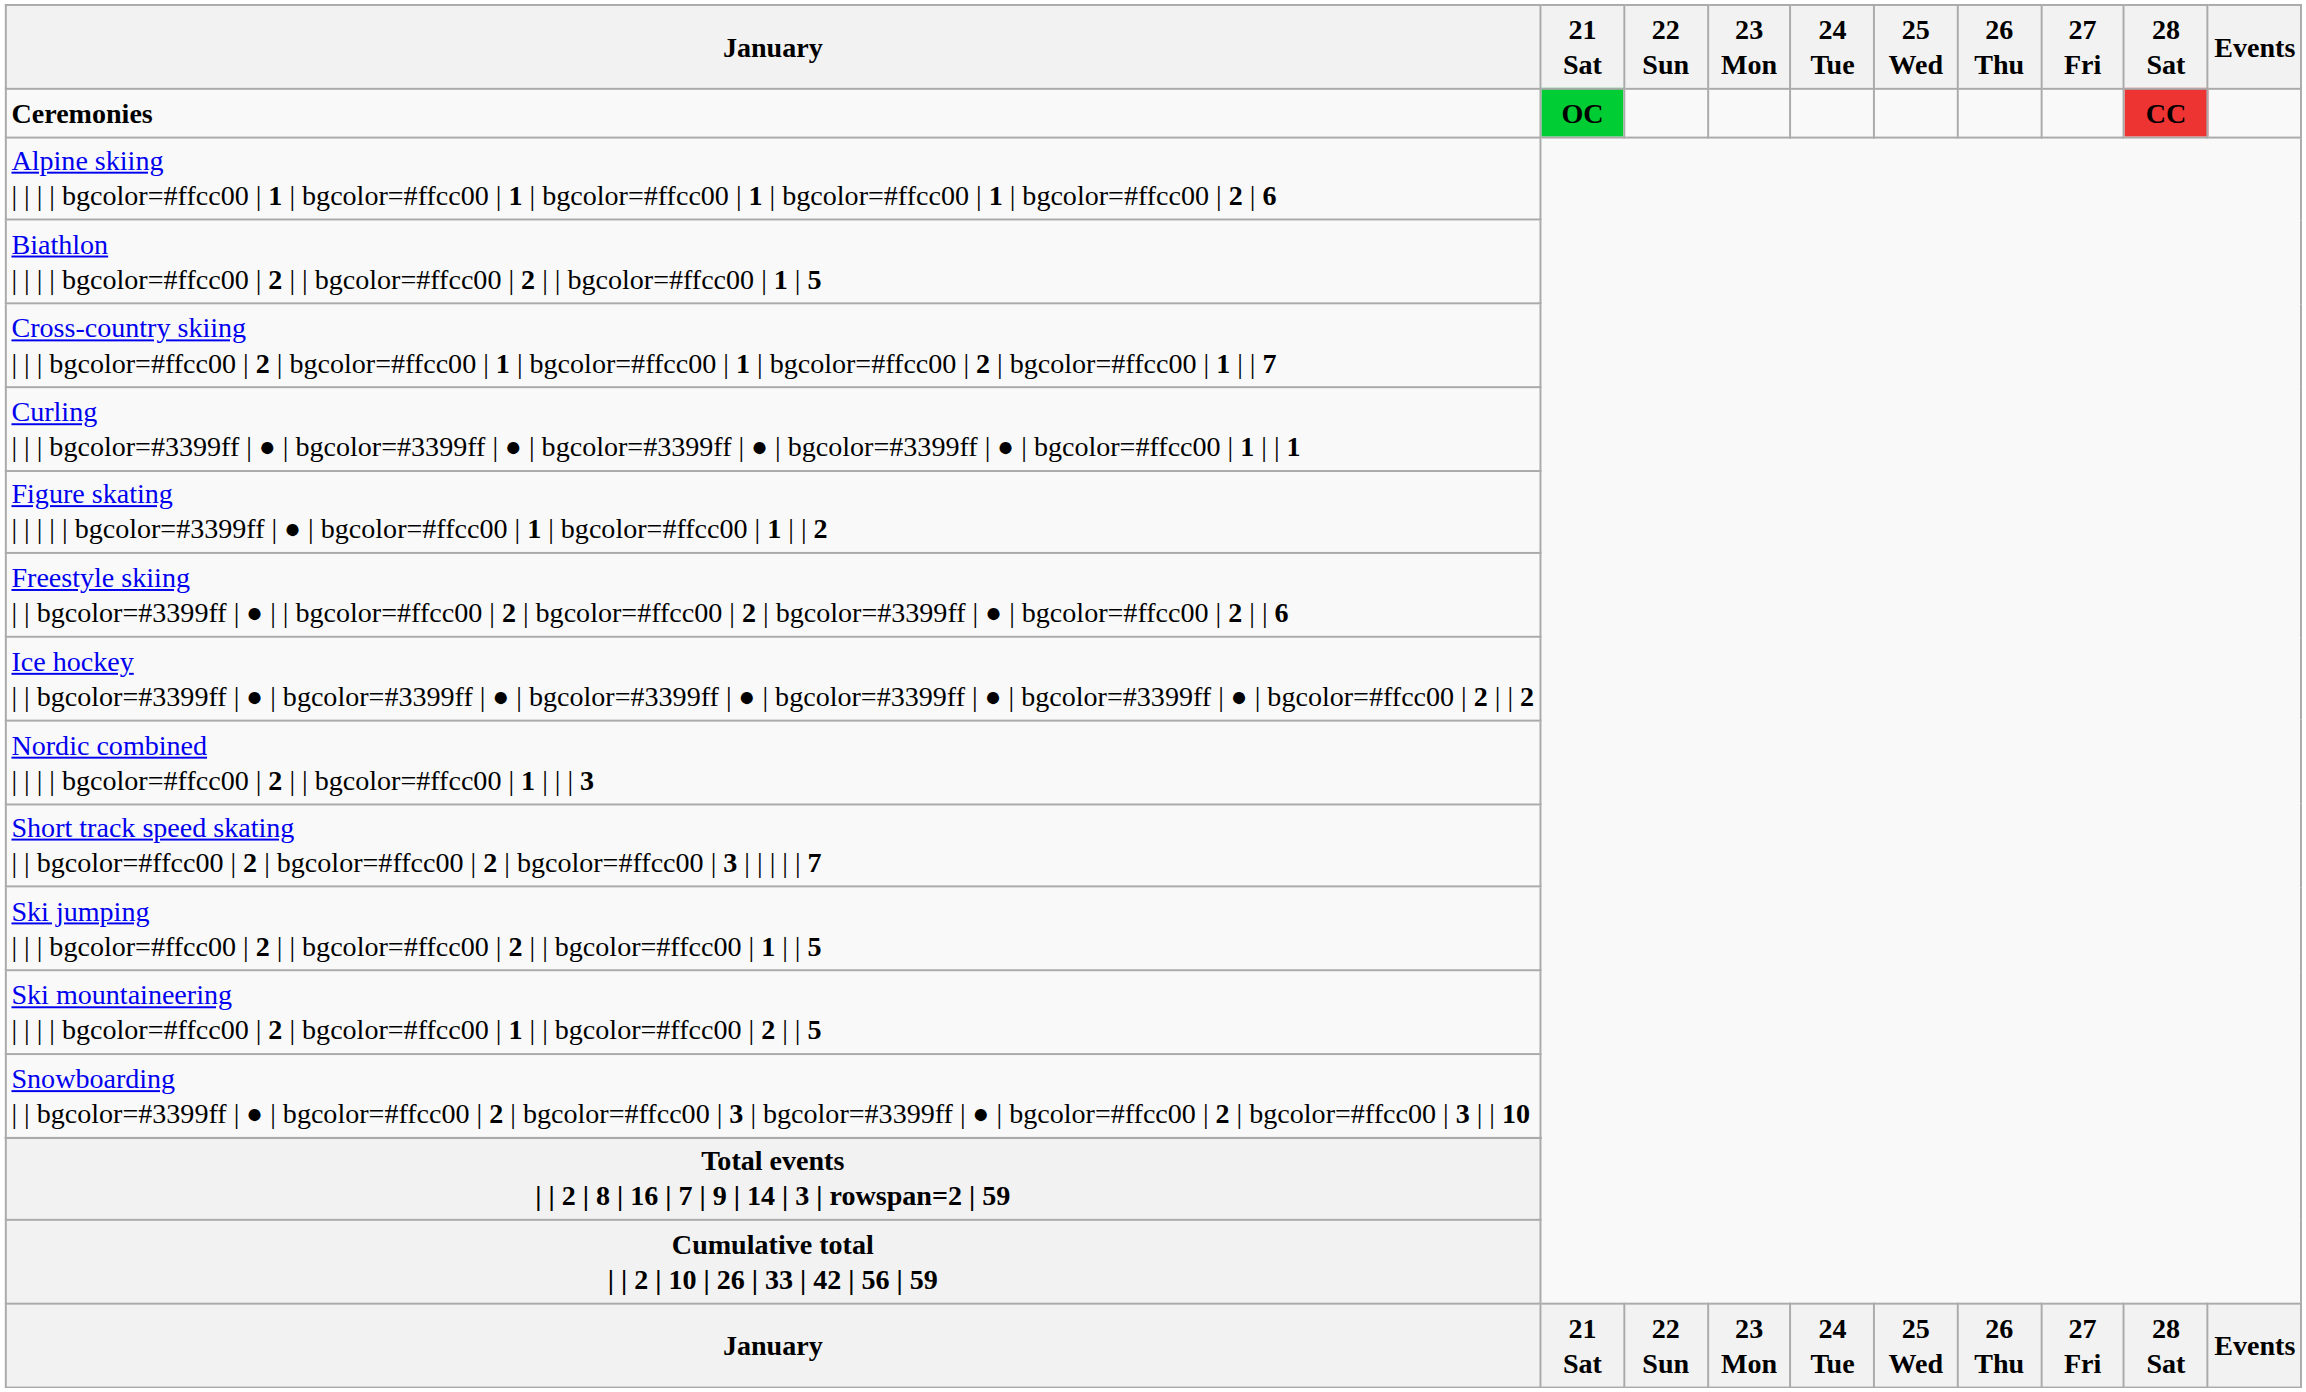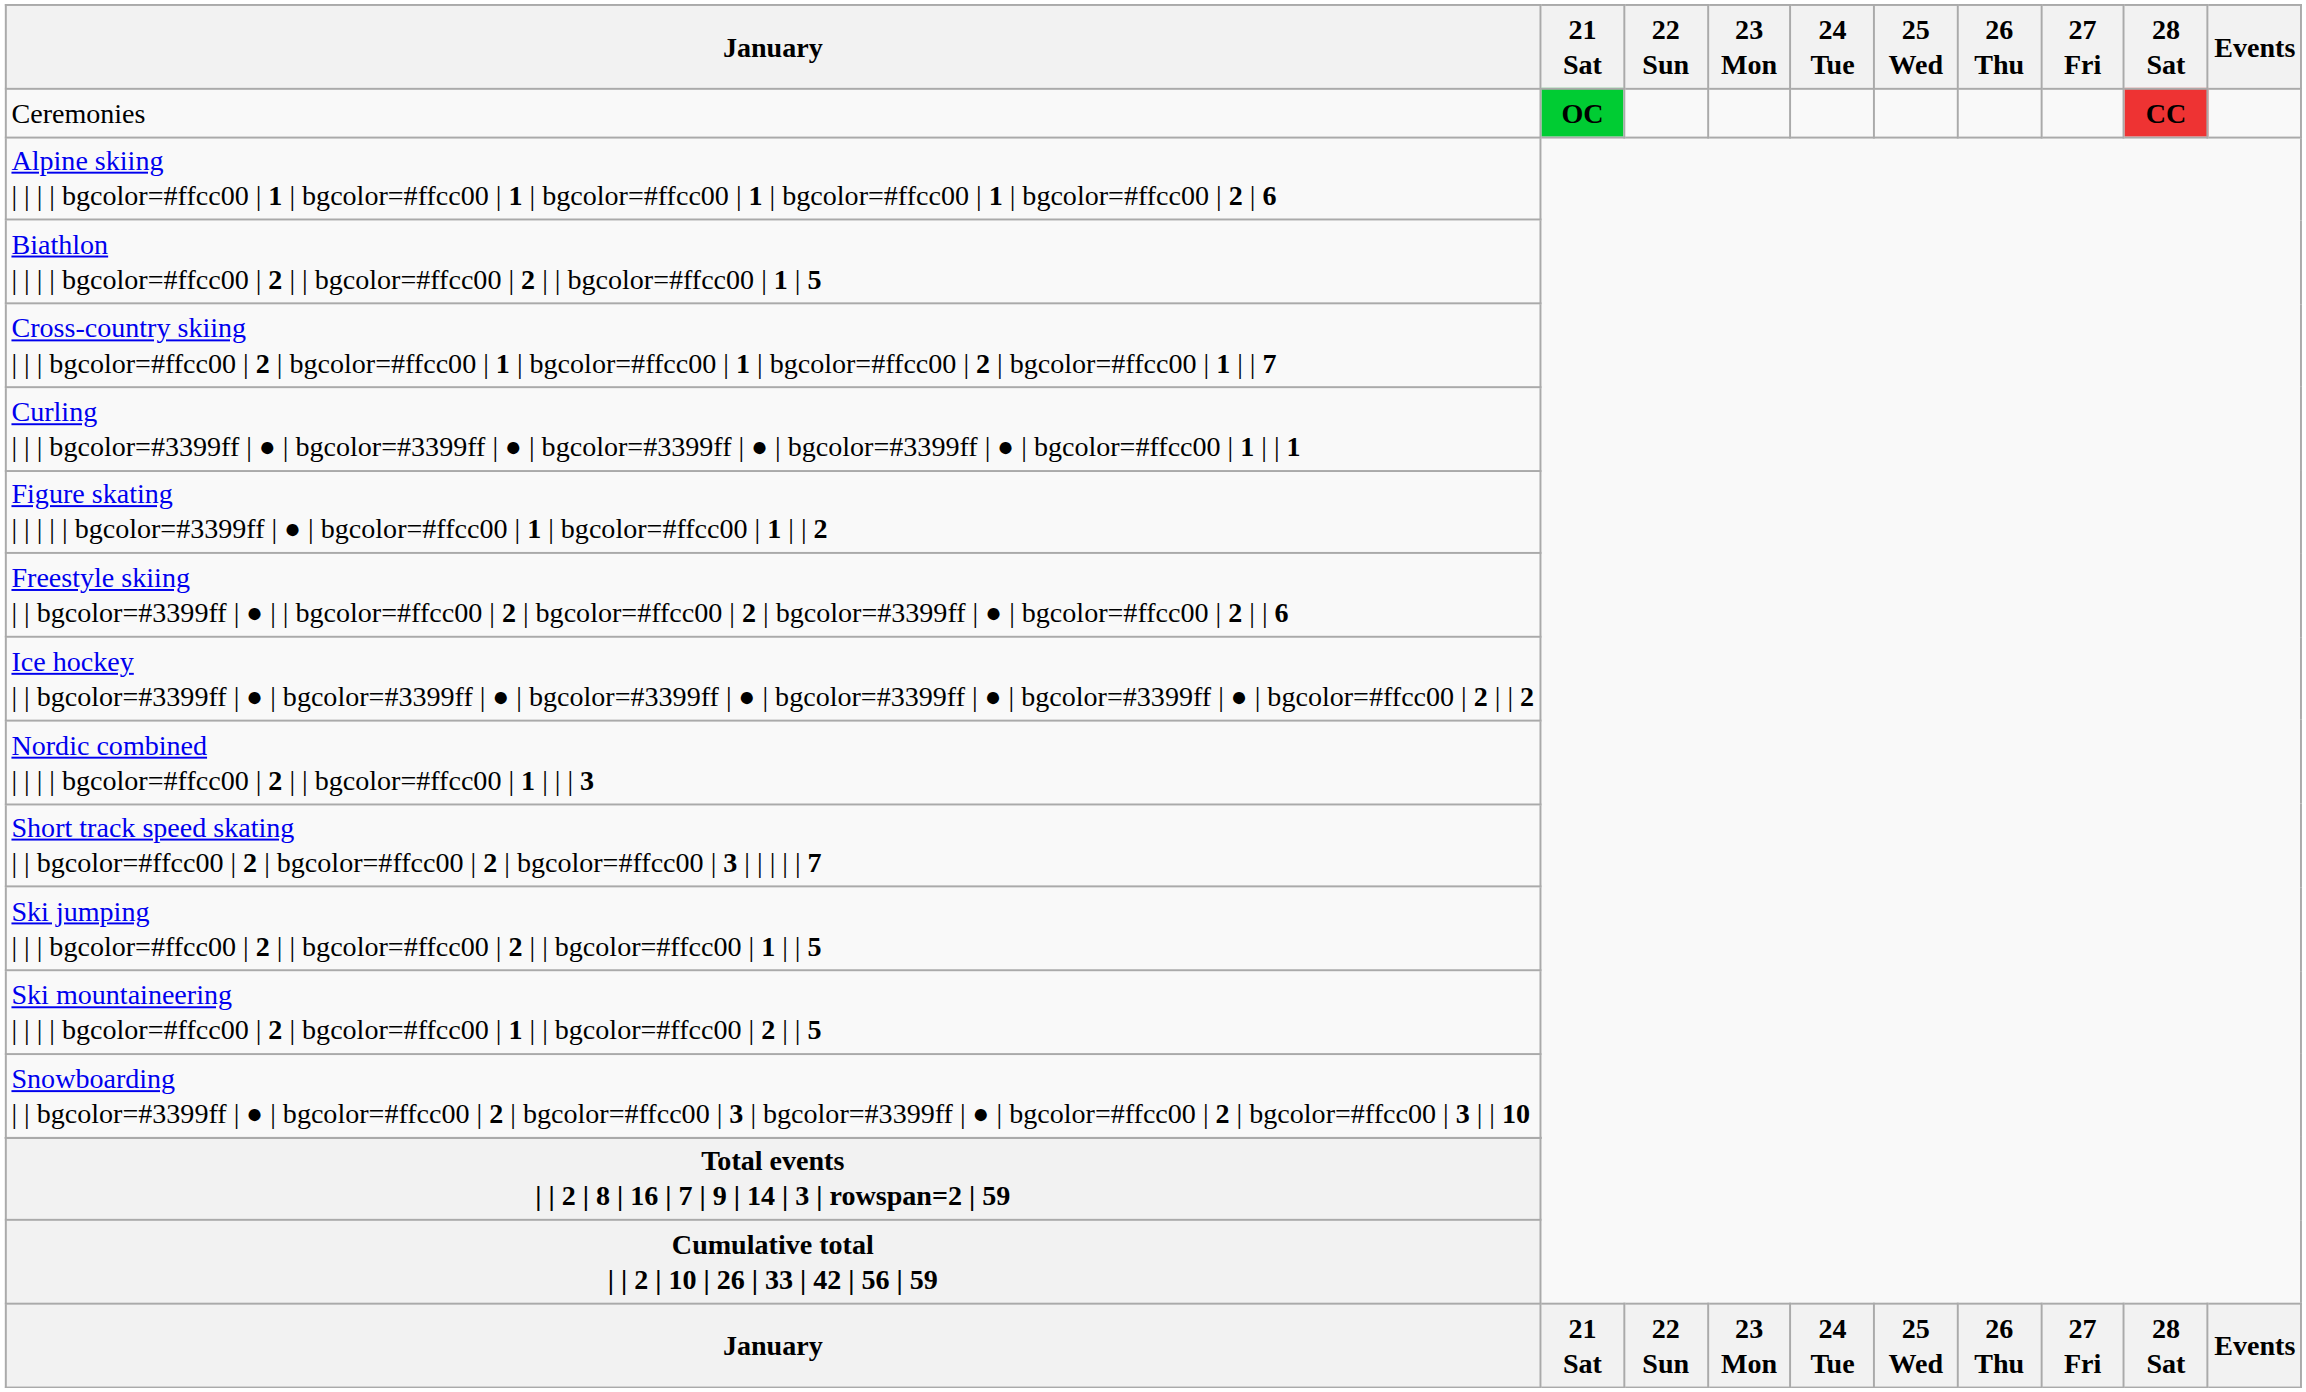(82, 112) bold -> (78, 112) normal
